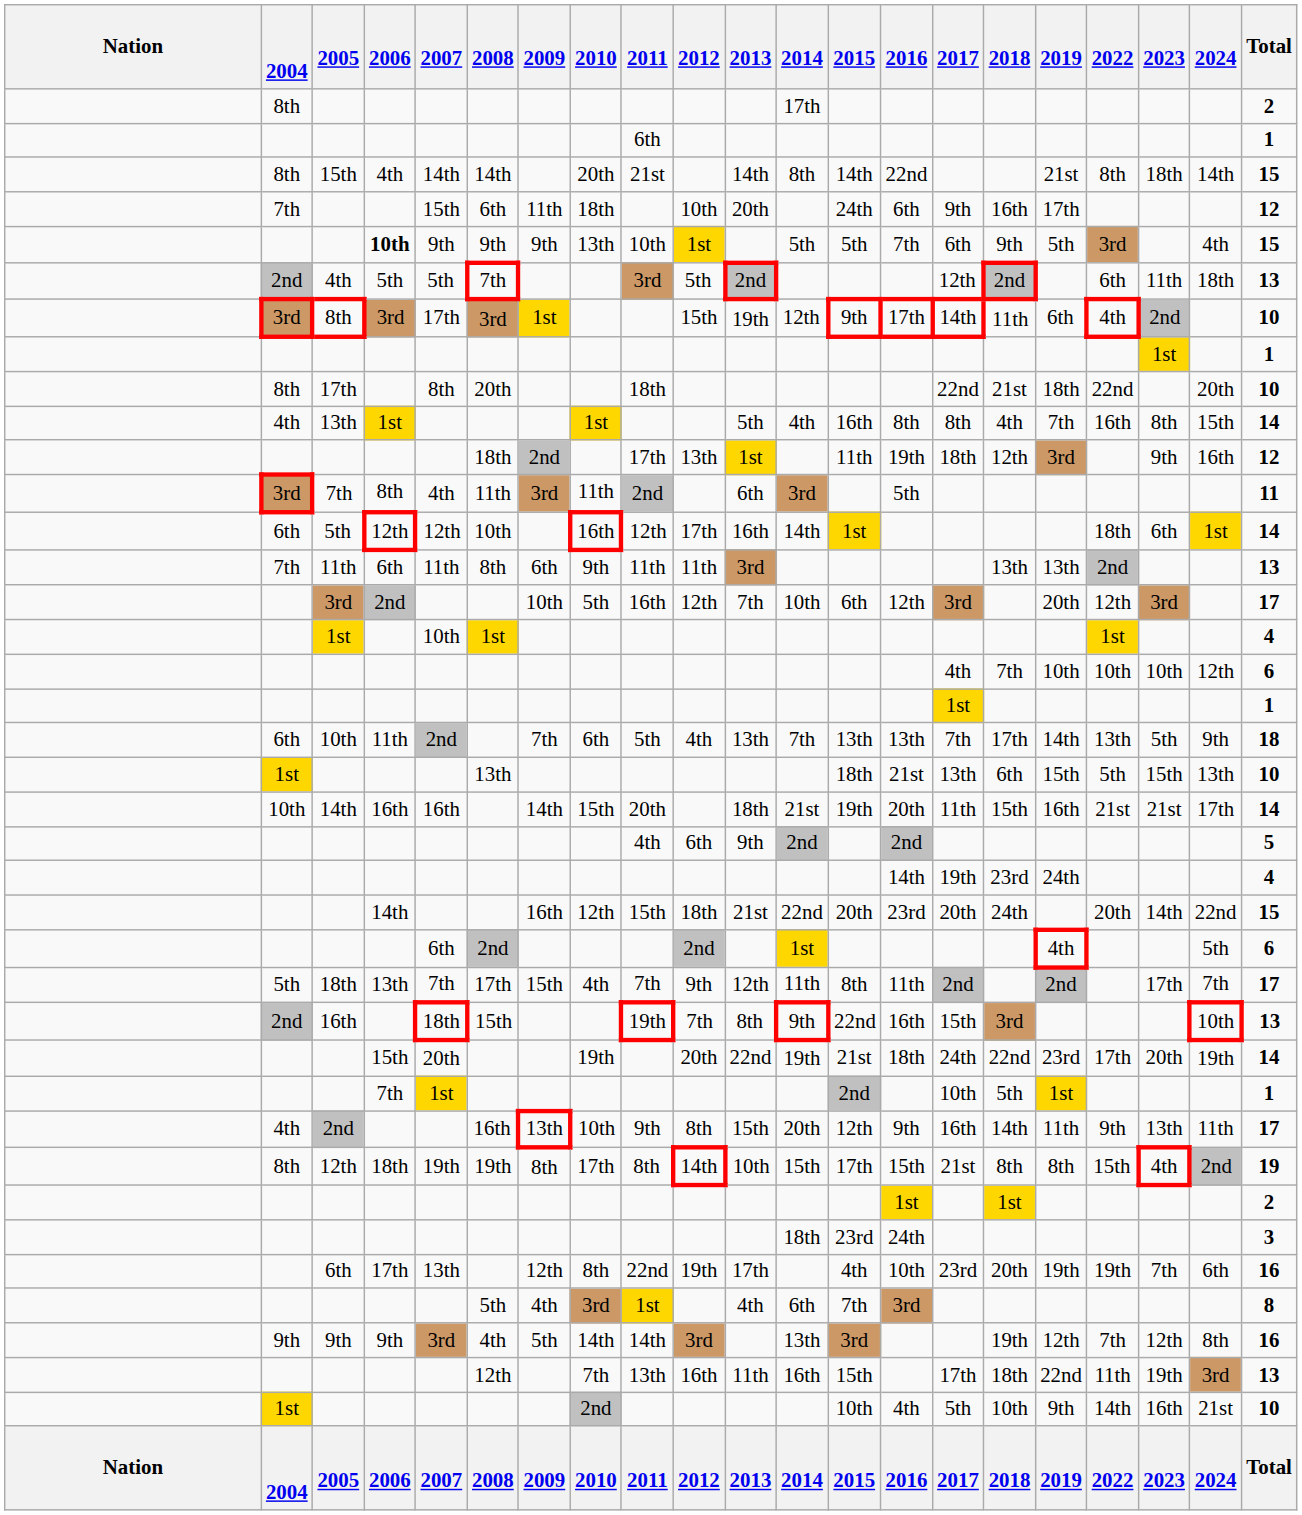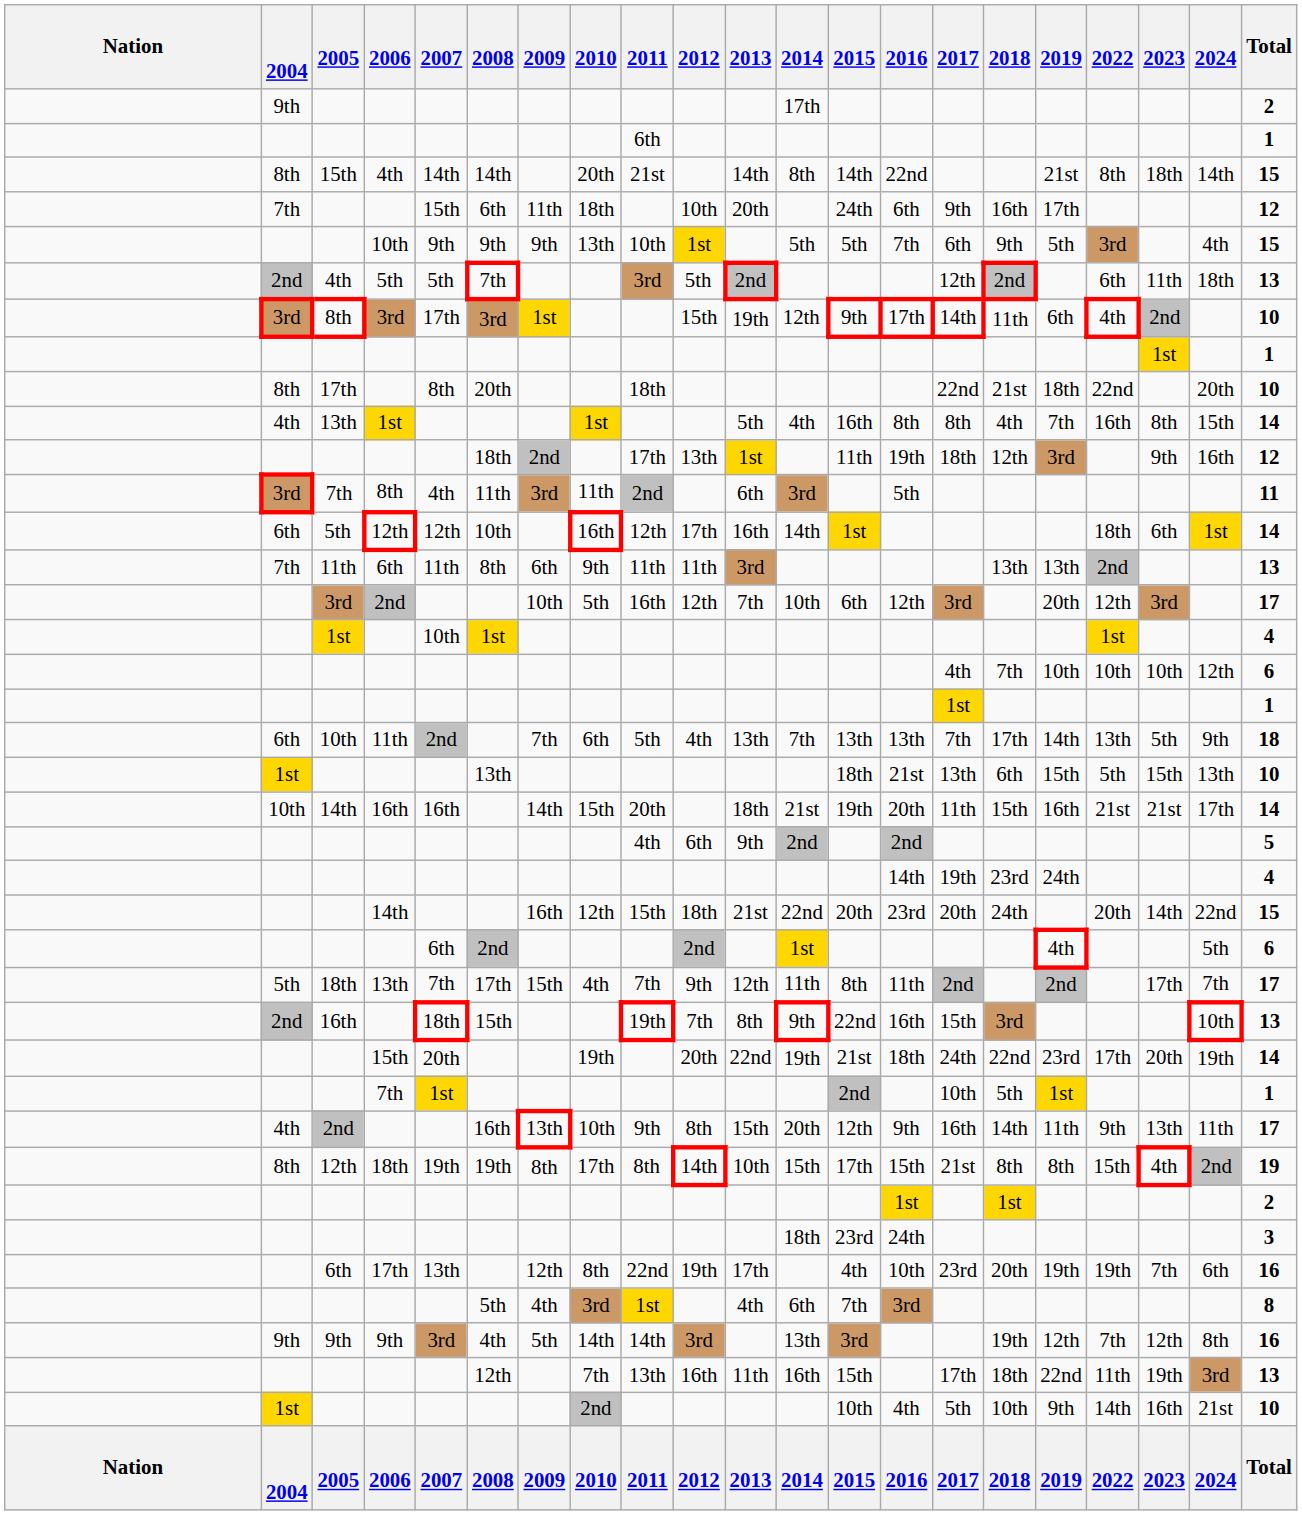(287, 105) 8th -> (287, 105) 9th
(390, 244) bold -> (390, 244) normal
